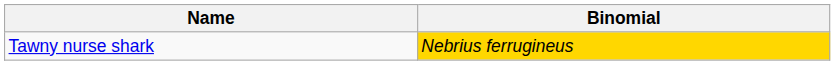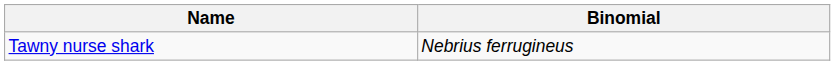(497, 45) gold background -> (497, 45) no background
